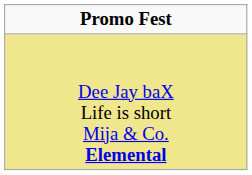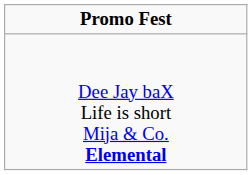(126, 122) khaki background -> (126, 122) no background
